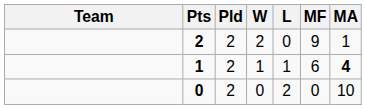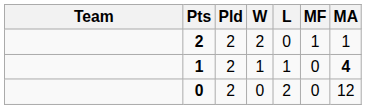(315, 41) 9 -> (315, 41) 1
(315, 66) 6 -> (315, 66) 0
(346, 91) 10 -> (346, 91) 12
